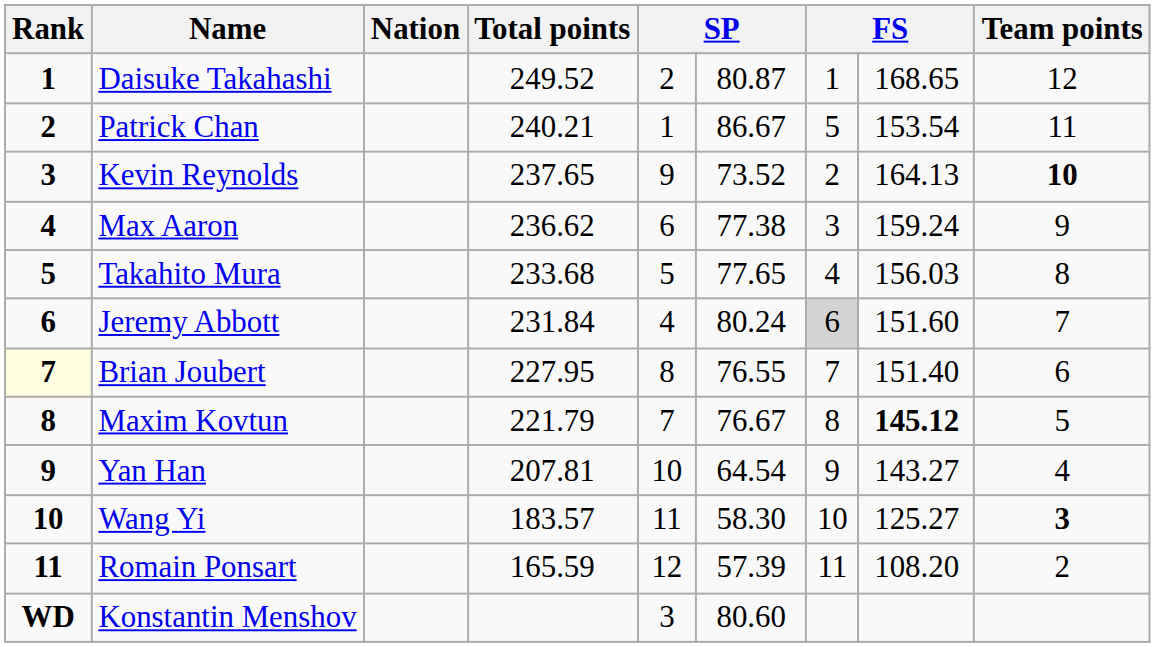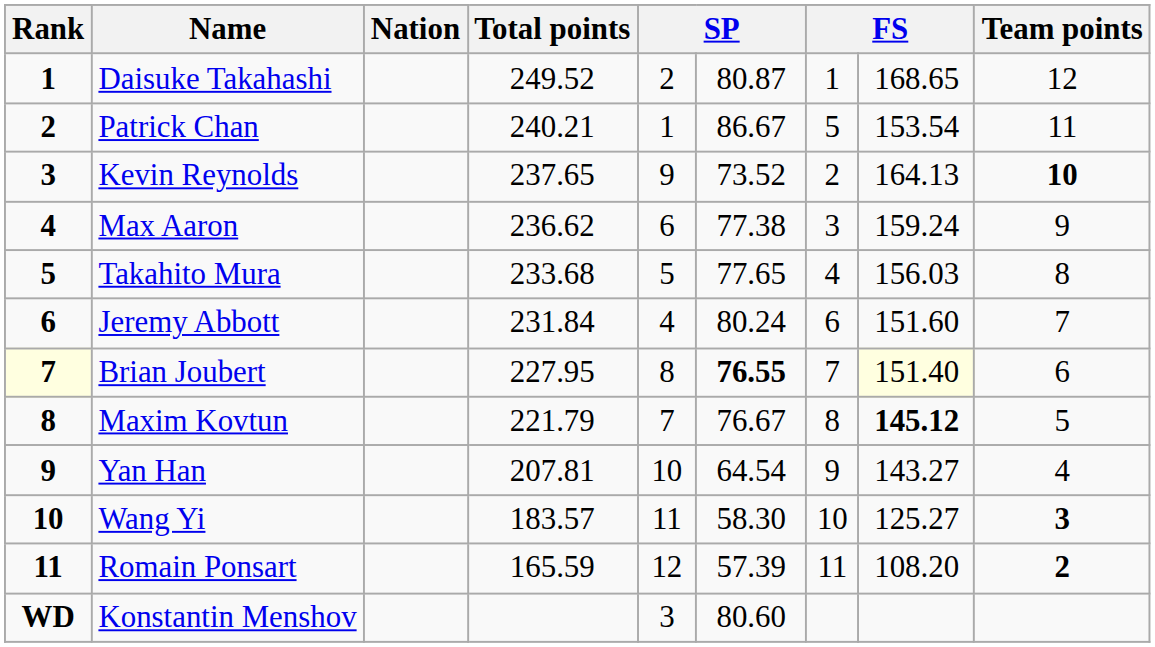(832, 322) lightgrey background -> (832, 322) no background
(751, 371) normal -> (751, 371) bold
(917, 371) no background -> (917, 371) lightyellow background
(1062, 567) normal -> (1062, 567) bold
